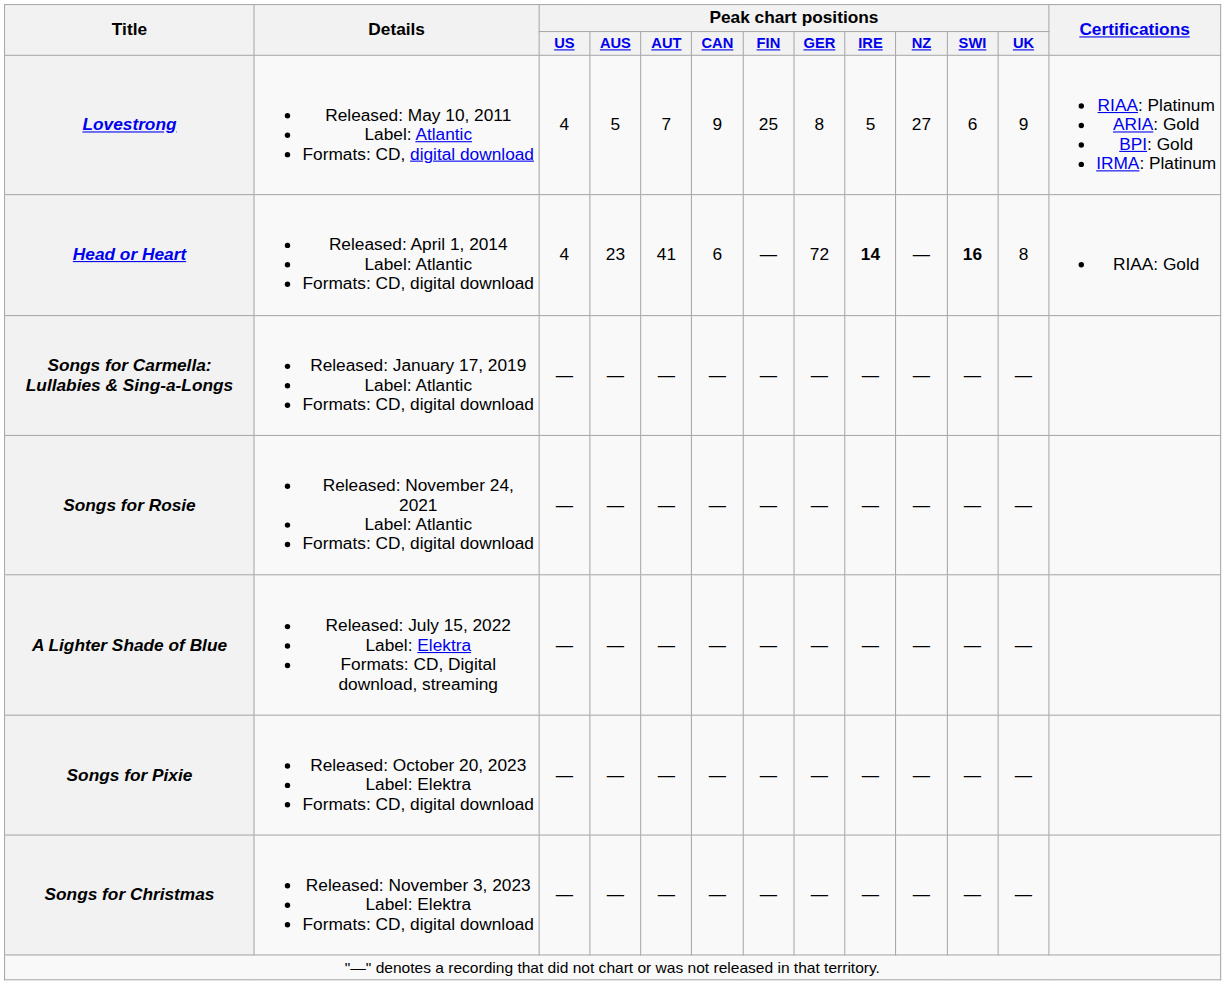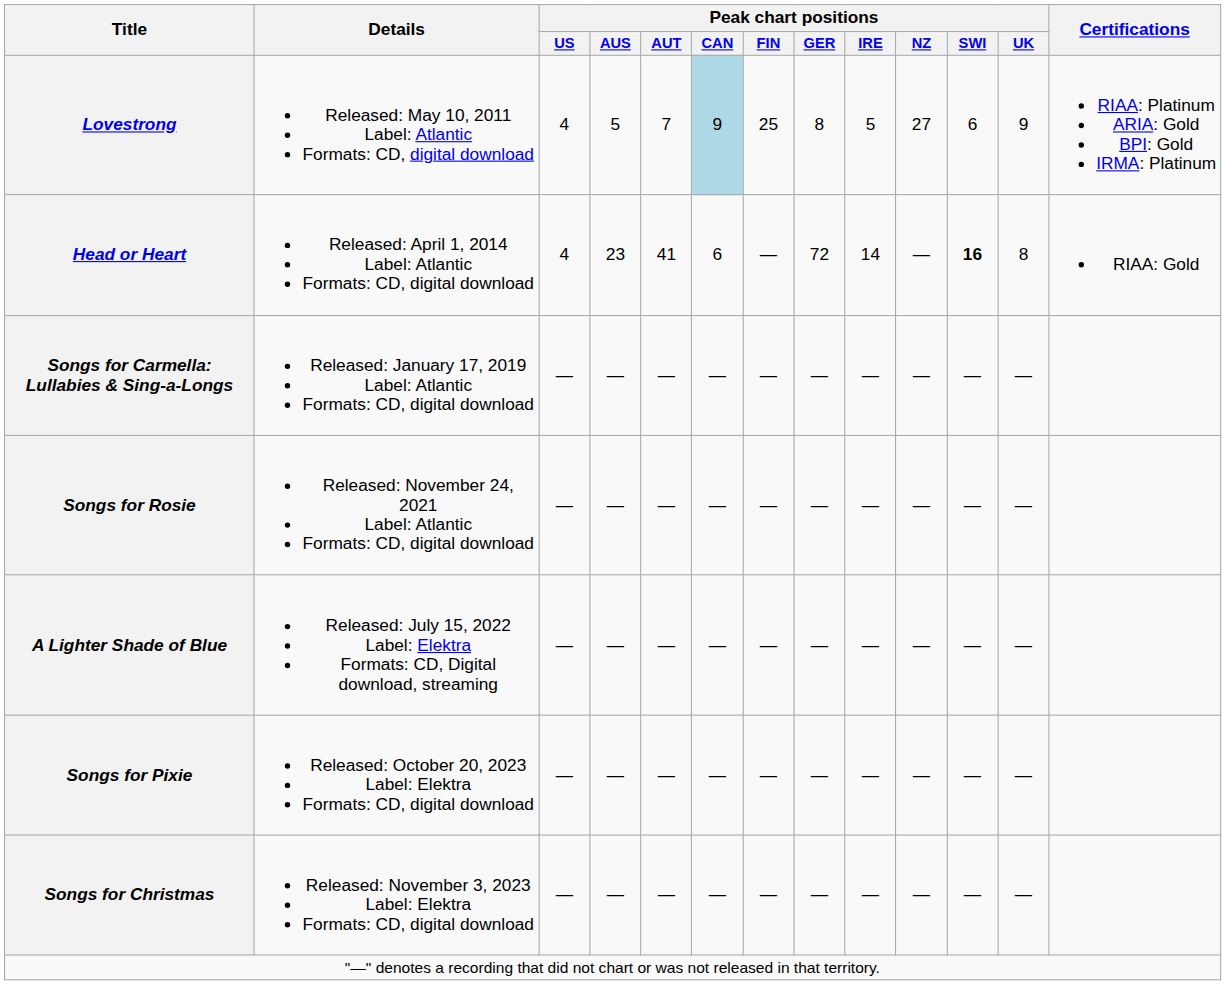(717, 124) no background -> (717, 124) lightblue background
(870, 254) bold -> (870, 254) normal
